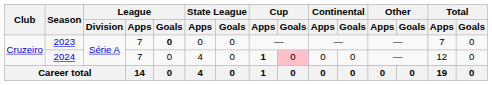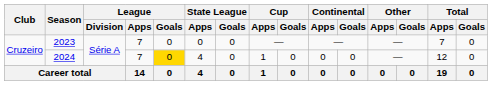(169, 42) bold -> (169, 42) normal
(169, 57) no background -> (169, 57) gold background
(263, 57) bold -> (263, 57) normal
(293, 57) pink background -> (293, 57) no background
